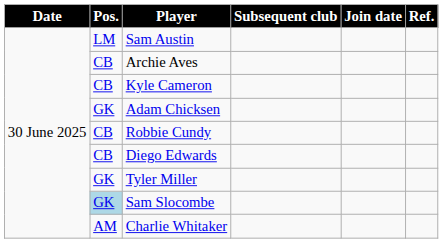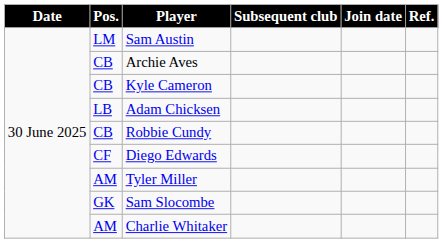(104, 109) GK -> (103, 109) LB
(103, 156) CB -> (102, 156) CF
(104, 179) GK -> (105, 179) AM
(104, 202) lightblue background -> (104, 202) no background
